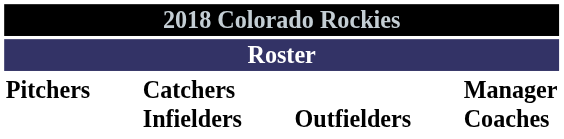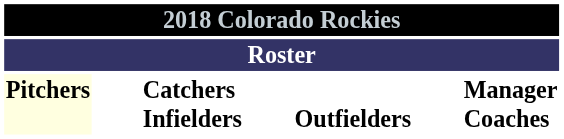(48, 89) no background -> (48, 89) lightyellow background
